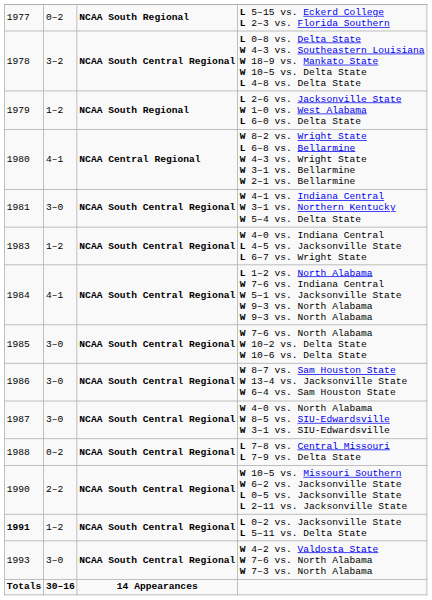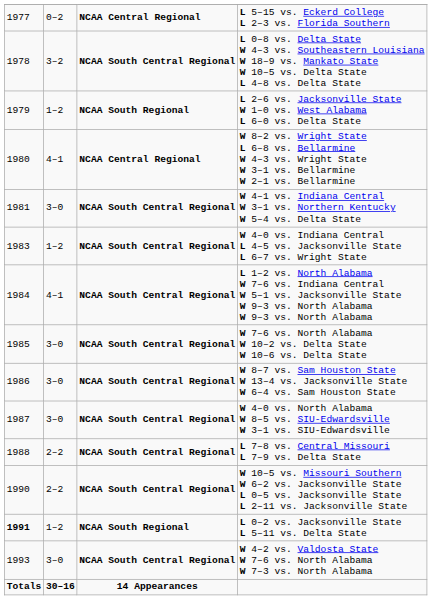(134, 18) NCAA South Regional -> (140, 18) NCAA Central Regional
(55, 452) 0–2 -> (55, 452) 2–2
(157, 528) NCAA South Central Regional -> (134, 528) NCAA South Regional
